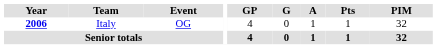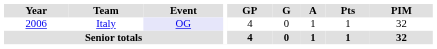(36, 24) bold -> (36, 24) normal
(183, 24) no background -> (183, 24) lavender background
